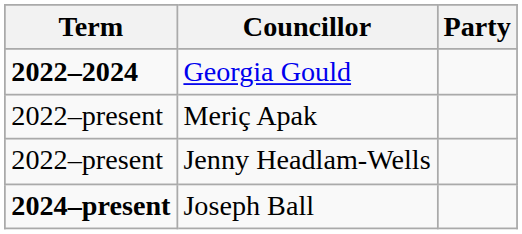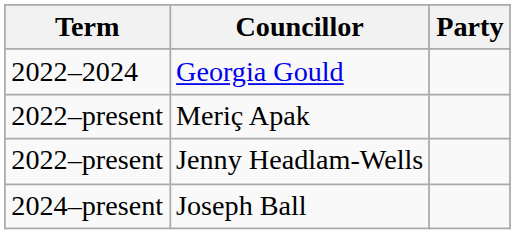(75, 71) bold -> (75, 71) normal
(91, 205) bold -> (87, 205) normal
